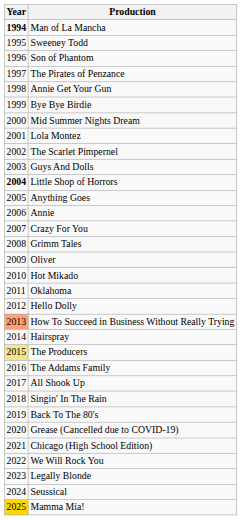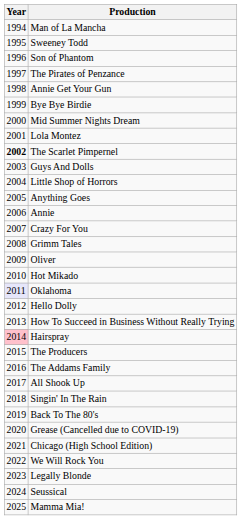(16, 27) bold -> (16, 27) normal
(16, 151) normal -> (16, 151) bold
(16, 182) bold -> (16, 182) normal
(16, 290) no background -> (16, 290) lavender background
(16, 321) lightsalmon background -> (16, 321) no background
(16, 337) no background -> (16, 337) pink background
(16, 352) khaki background -> (16, 352) no background
(16, 507) gold background -> (16, 507) no background
